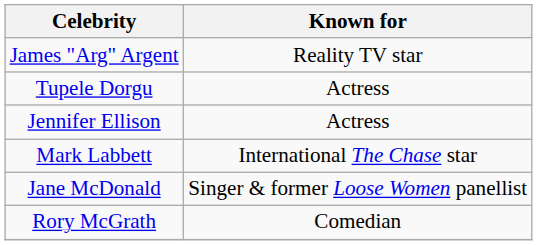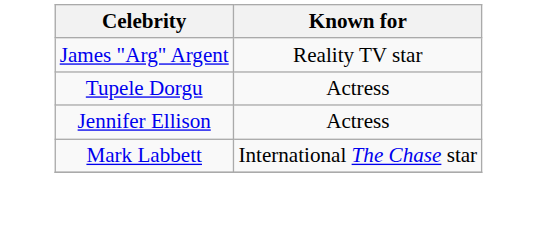- row: (94, 188)
- row: (94, 222)
